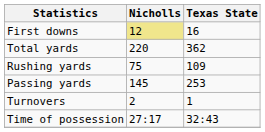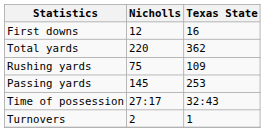(136, 31) khaki background -> (136, 31) no background
rows swapped: (36, 101) <-> (65, 119)
